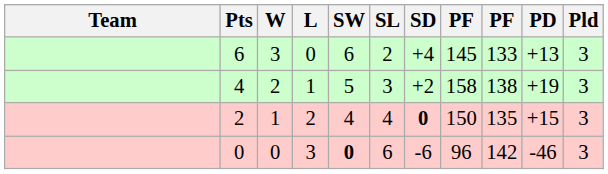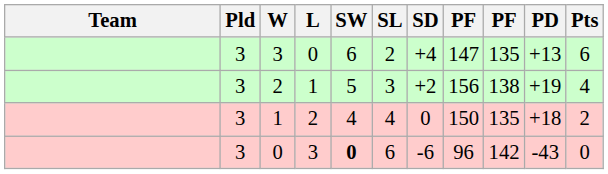columns swapped: (583, 20) <-> (239, 20)
(461, 53) 145 -> (464, 53) 147
(502, 53) 133 -> (504, 53) 135
(461, 86) 158 -> (464, 86) 156
(423, 119) bold -> (425, 119) normal
(543, 119) +15 -> (545, 119) +18
(543, 151) -46 -> (545, 151) -43
